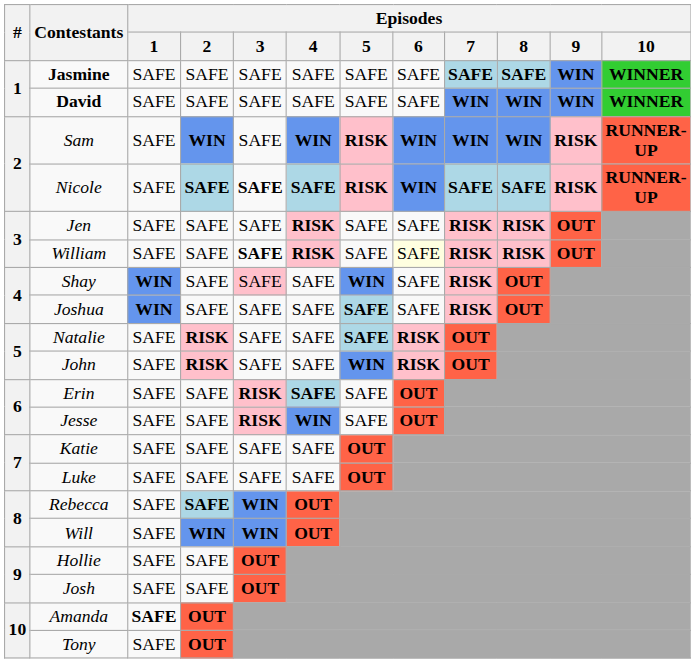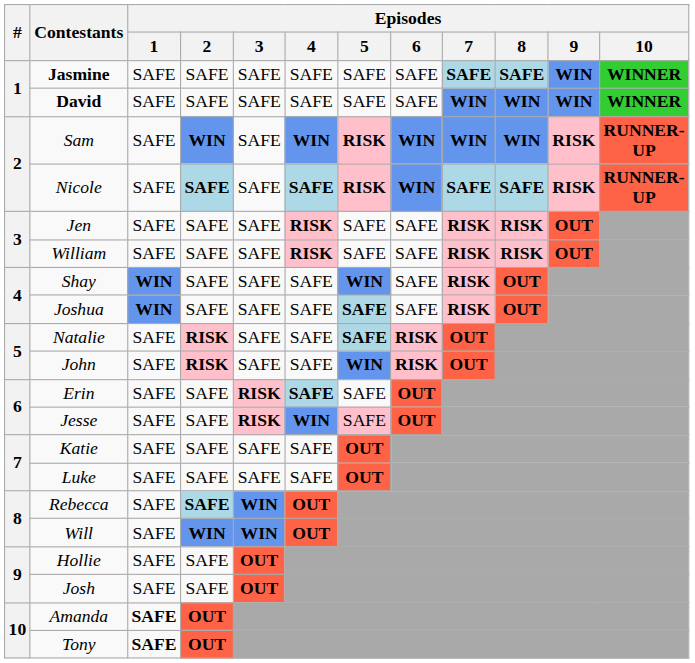(260, 187) bold -> (259, 187) normal
(260, 253) bold -> (259, 253) normal
(418, 253) lightyellow background -> (417, 253) no background
(260, 281) pink background -> (259, 281) no background
(366, 420) no background -> (364, 420) pink background
(154, 644) normal -> (154, 644) bold
